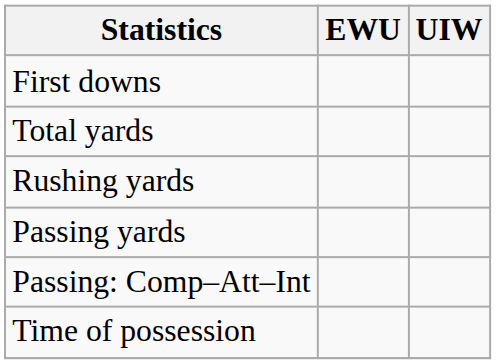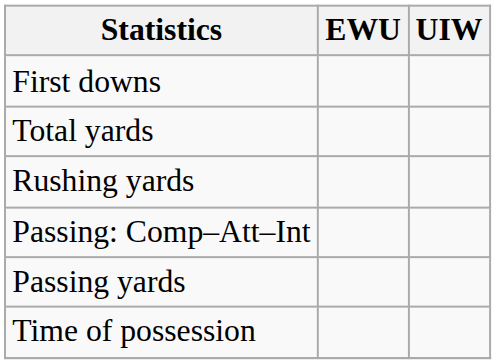rows swapped: (99, 231) <-> (161, 281)
